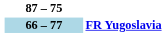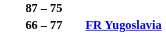(44, 25) lightblue background -> (44, 25) no background
